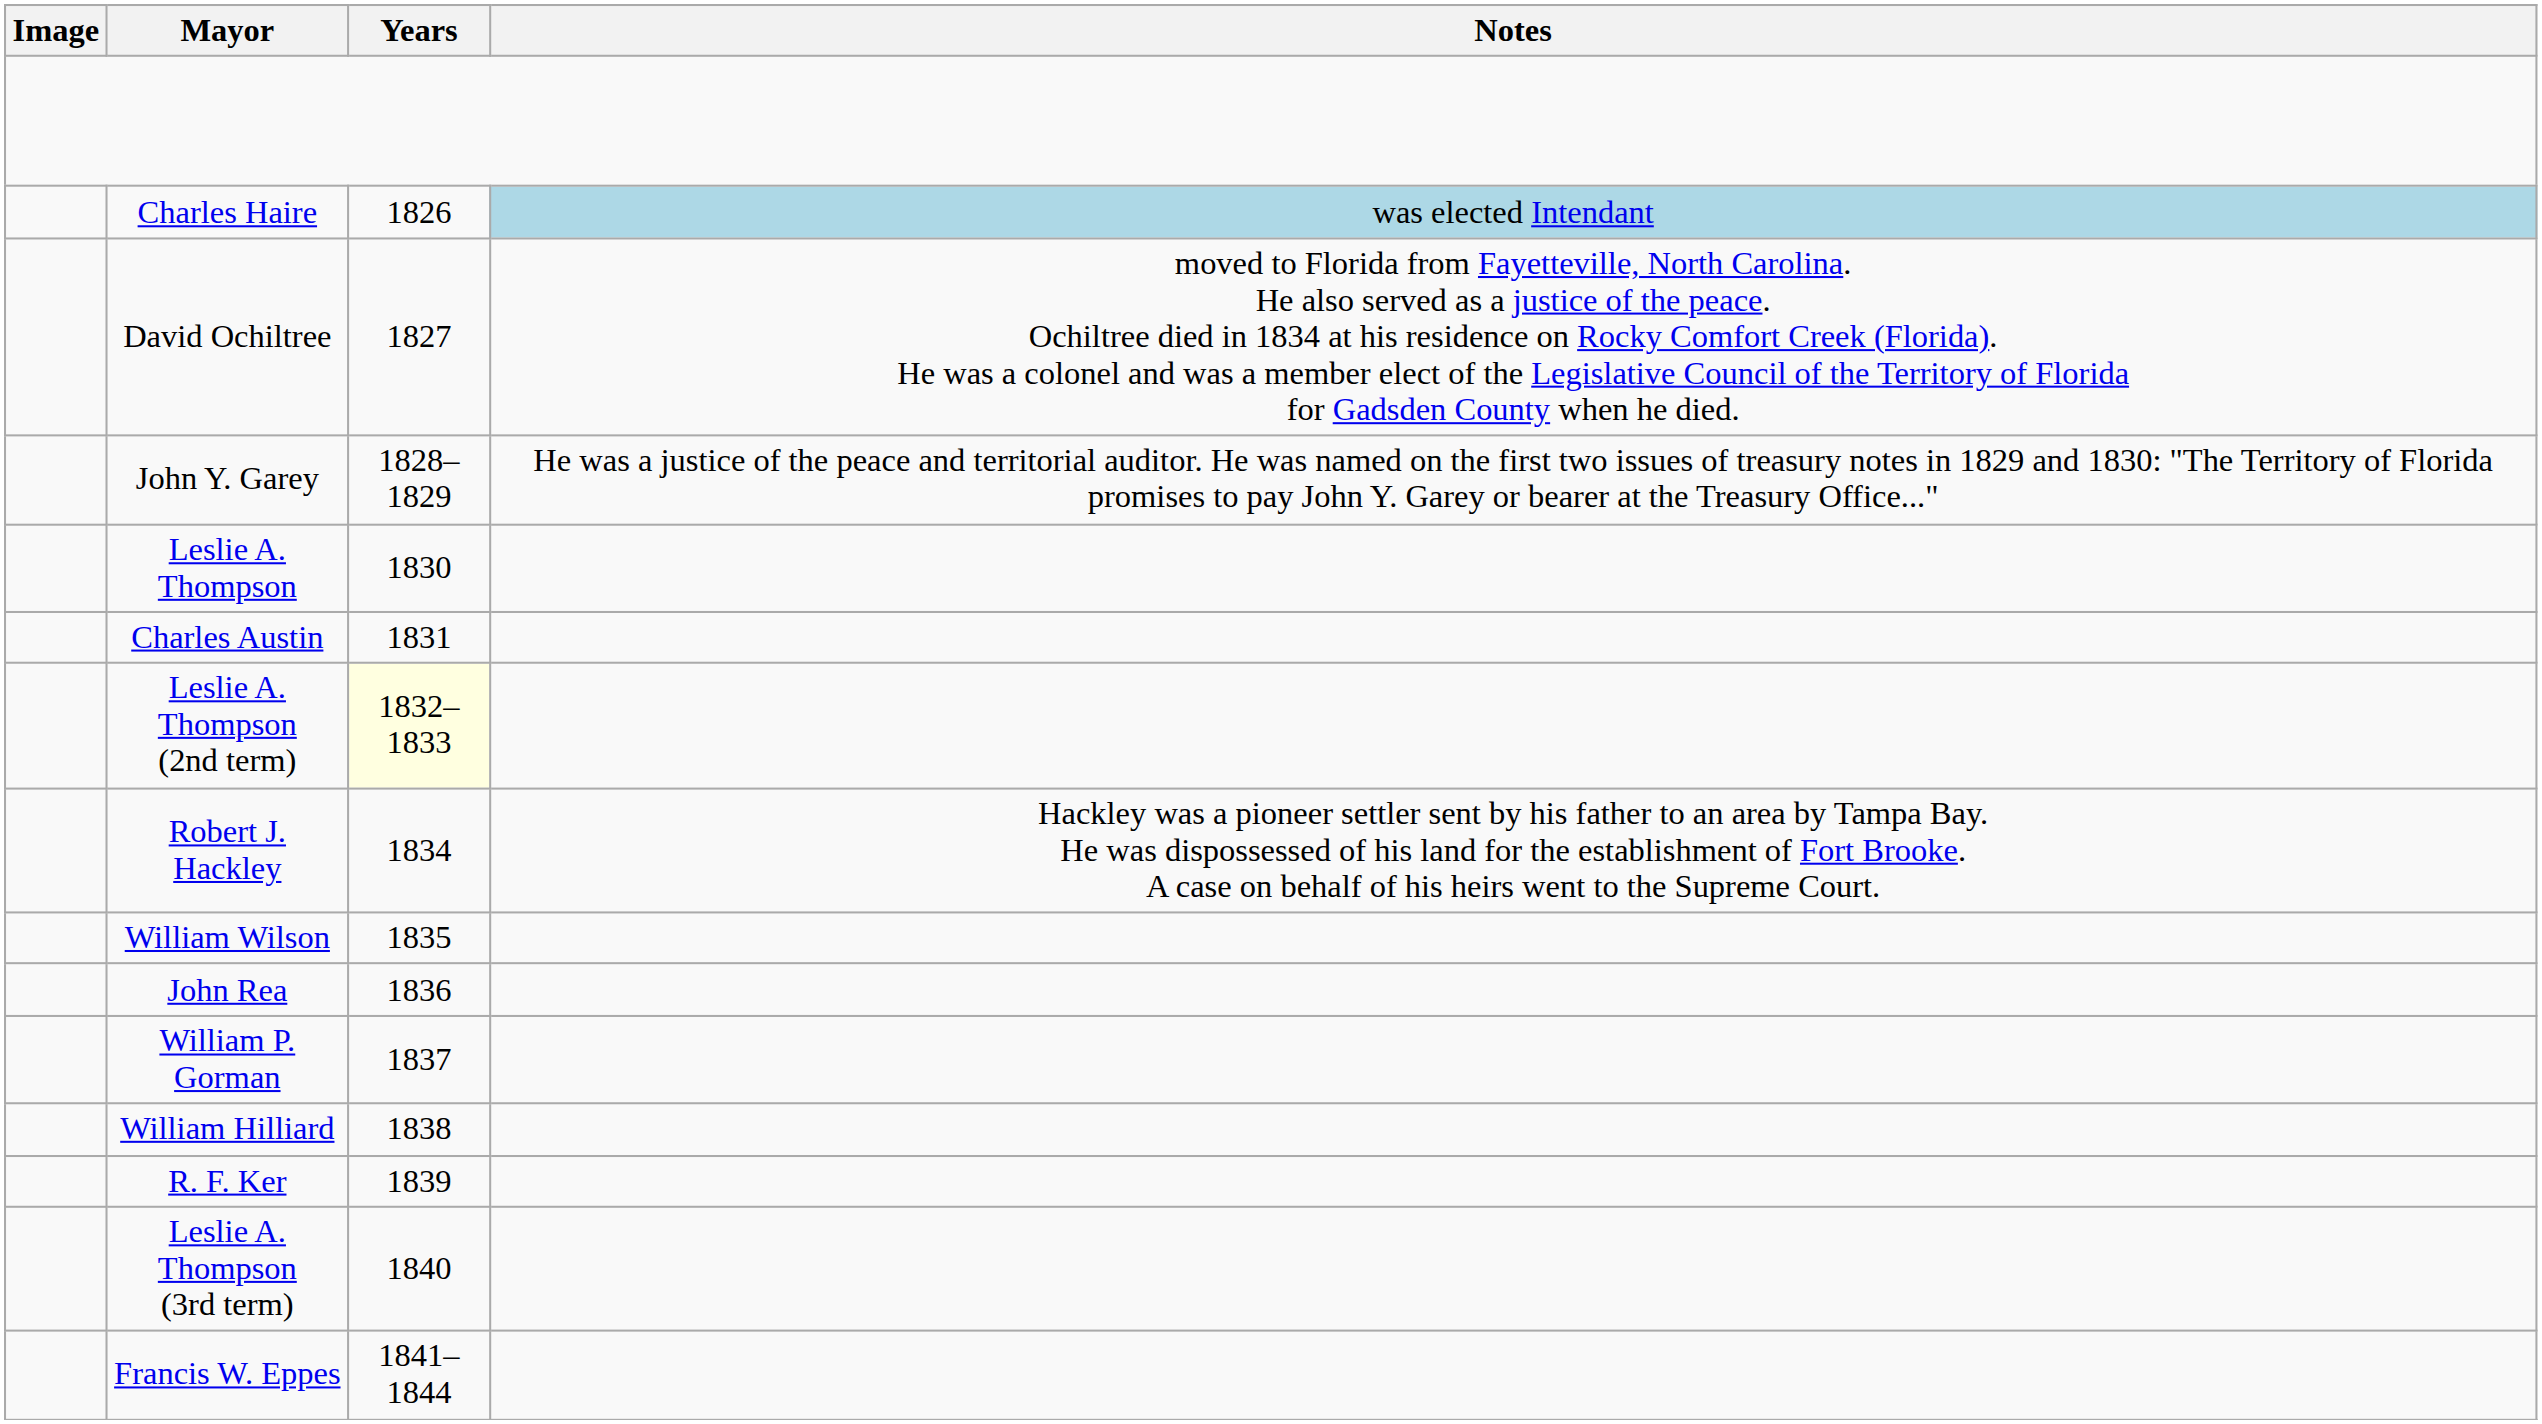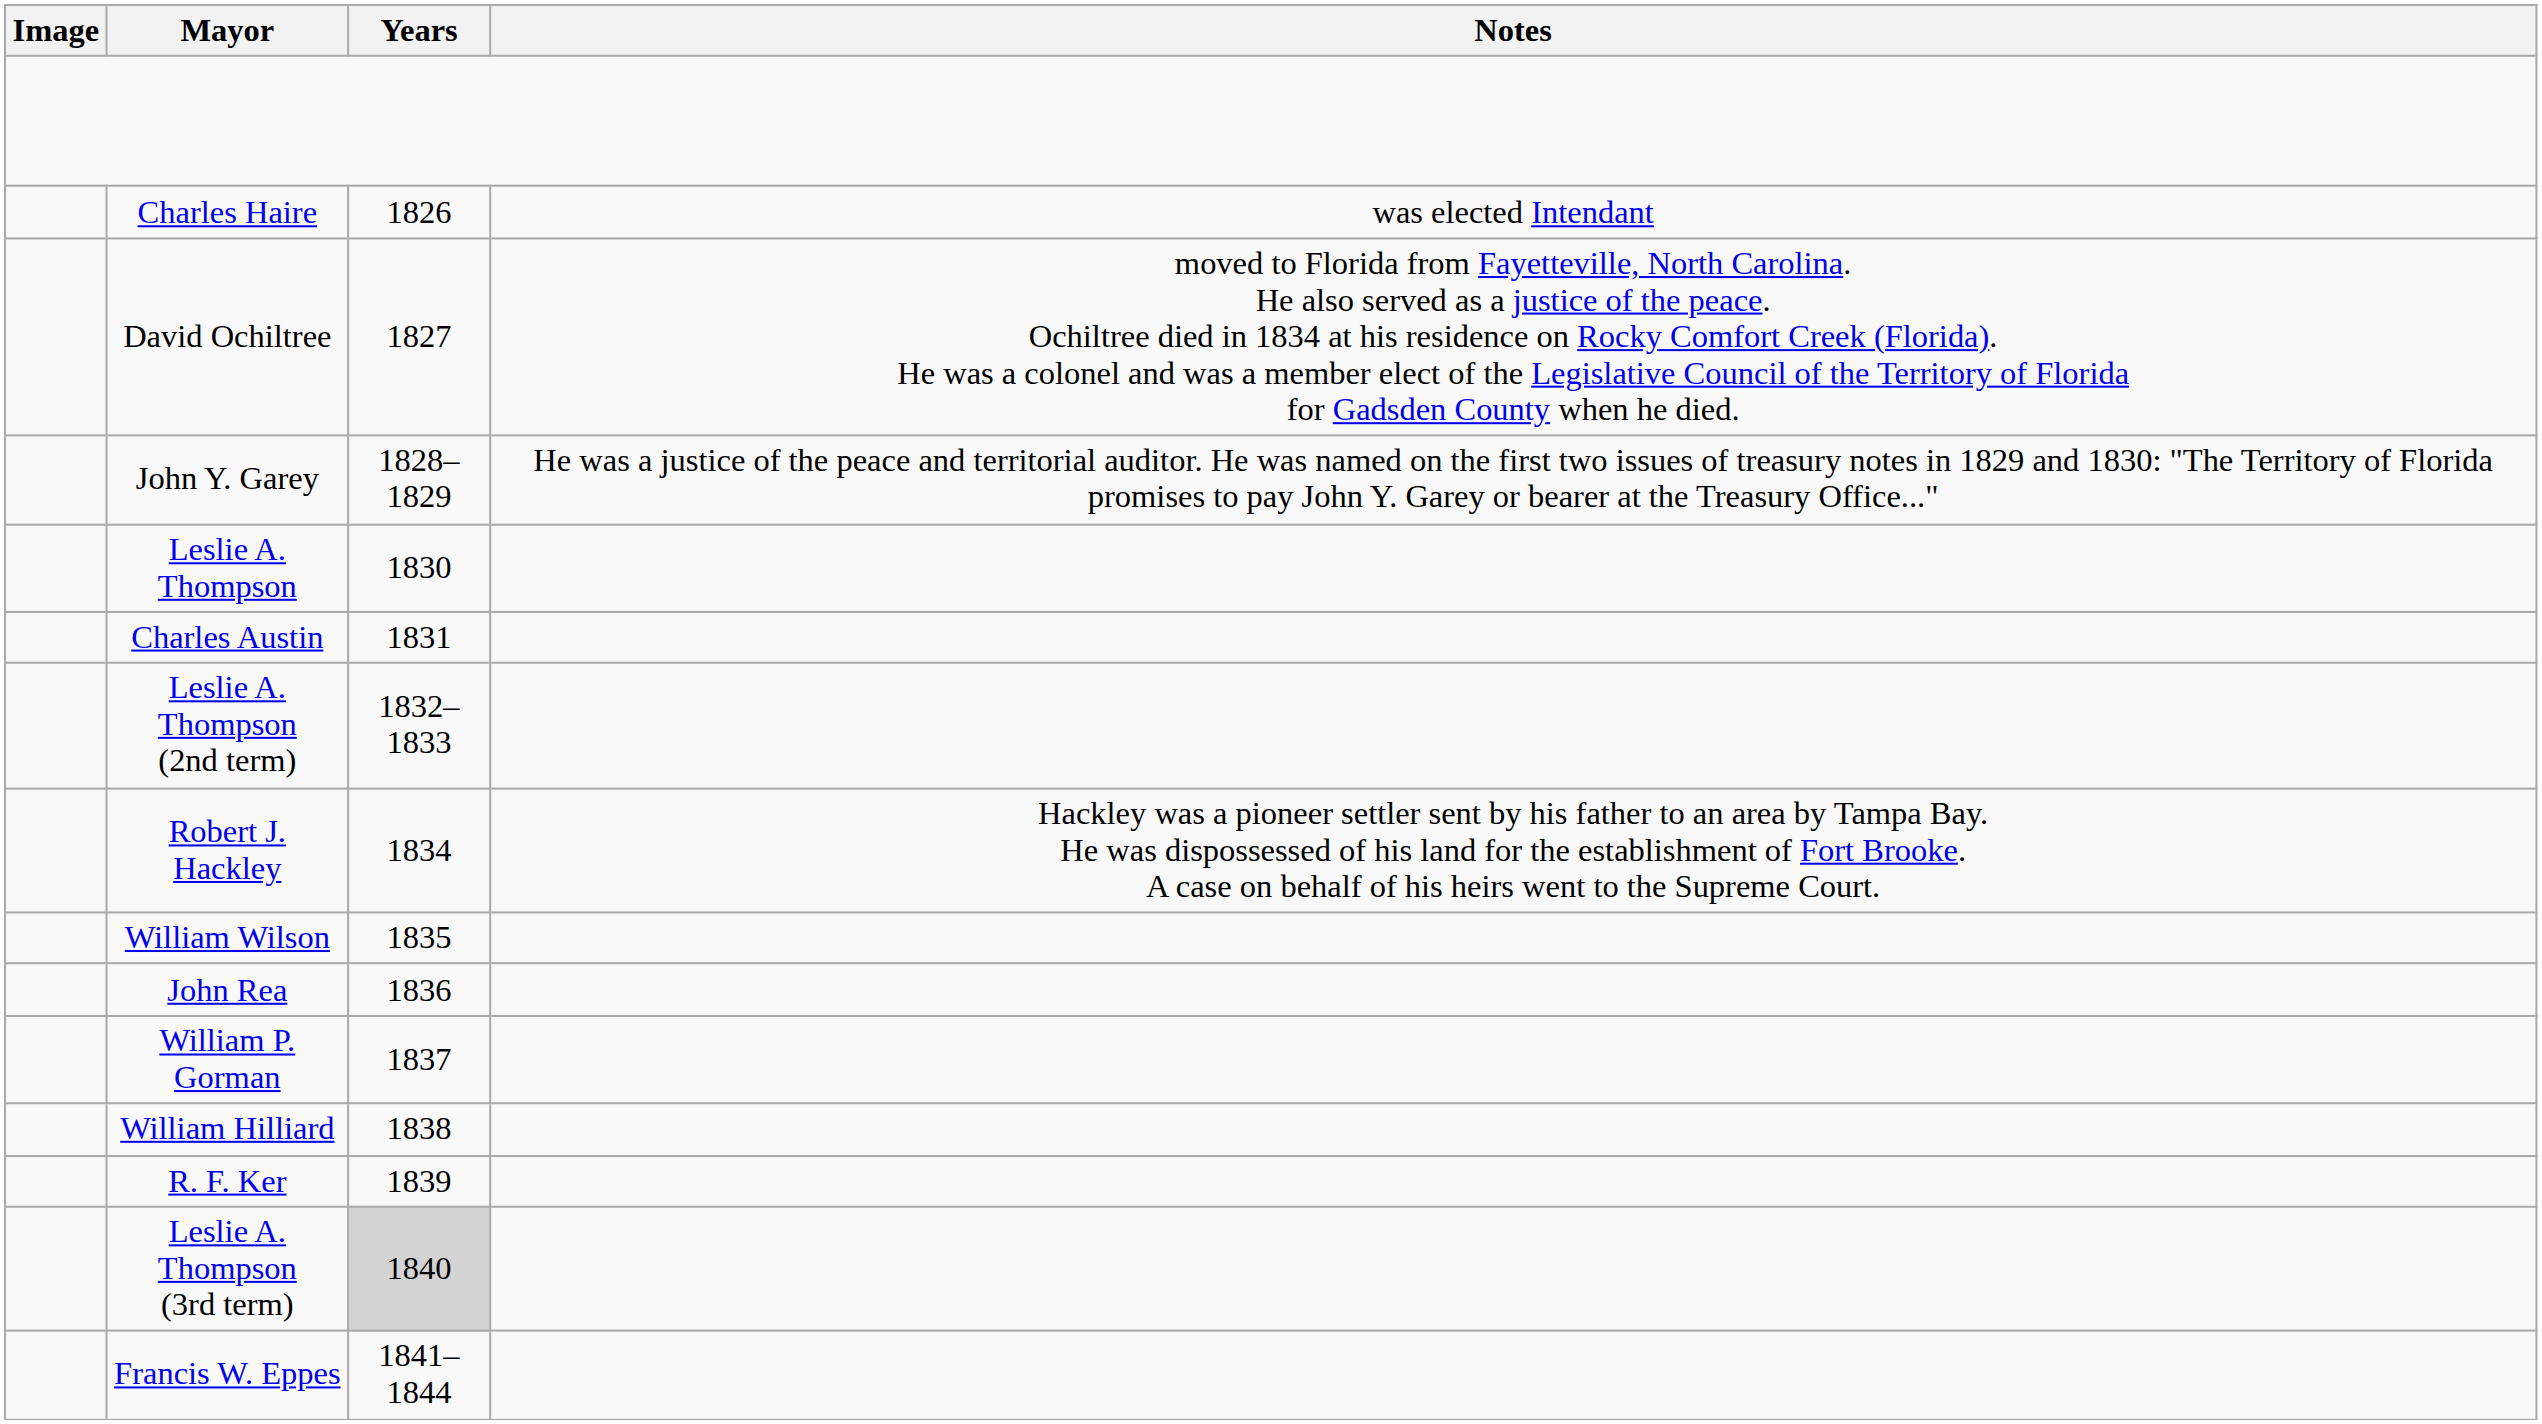(1513, 211) lightblue background -> (1513, 211) no background
(419, 725) lightyellow background -> (419, 725) no background
(419, 1268) no background -> (419, 1268) lightgrey background
